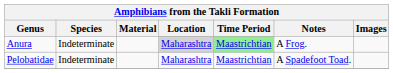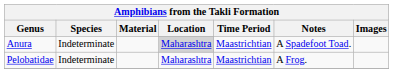(244, 44) lightgreen background -> (244, 44) no background
(292, 44) A Frog. -> (314, 44) A Spadefoot Toad.
(314, 60) A Spadefoot Toad. -> (292, 60) A Frog.
